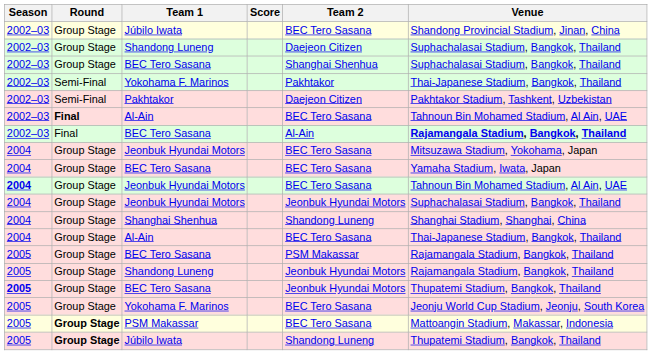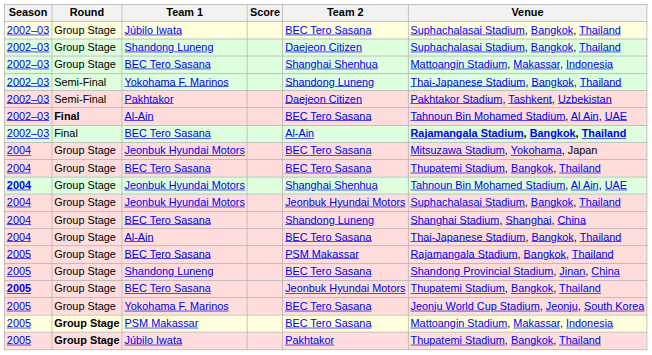(515, 30) Shandong Provincial Stadium, Jinan, China -> (516, 30) Suphachalasai Stadium, Bangkok, Thailand
(516, 64) Suphachalasai Stadium, Bangkok, Thailand -> (512, 64) Mattoangin Stadium, Makassar, Indonesia
(310, 82) Pakhtakor -> (330, 82) Shandong Luneng
(486, 168) Yamaha Stadium, Iwata, Japan -> (506, 168) Thupatemi Stadium, Bangkok, Thailand
(328, 185) BEC Tero Sasana -> (331, 185) Shanghai Shenhua
(171, 220) Shanghai Shenhua -> (168, 220) BEC Tero Sasana
(345, 271) Jeonbuk Hyundai Motors -> (328, 271) BEC Tero Sasana
(512, 271) Rajamangala Stadium, Bangkok, Thailand -> (515, 271) Shandong Provincial Stadium, Jinan, China
(330, 340) Shandong Luneng -> (310, 340) Pakhtakor
